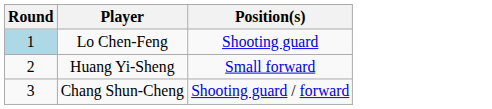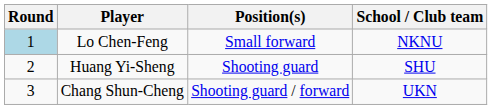+ column: (420, 16)
(270, 41) Shooting guard -> (270, 41) Small forward
(270, 66) Small forward -> (270, 66) Shooting guard
